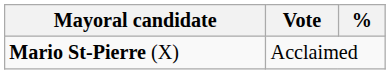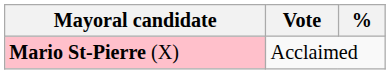(94, 52) no background -> (94, 52) pink background
